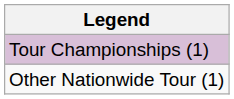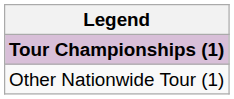(109, 50) normal -> (117, 50) bold
